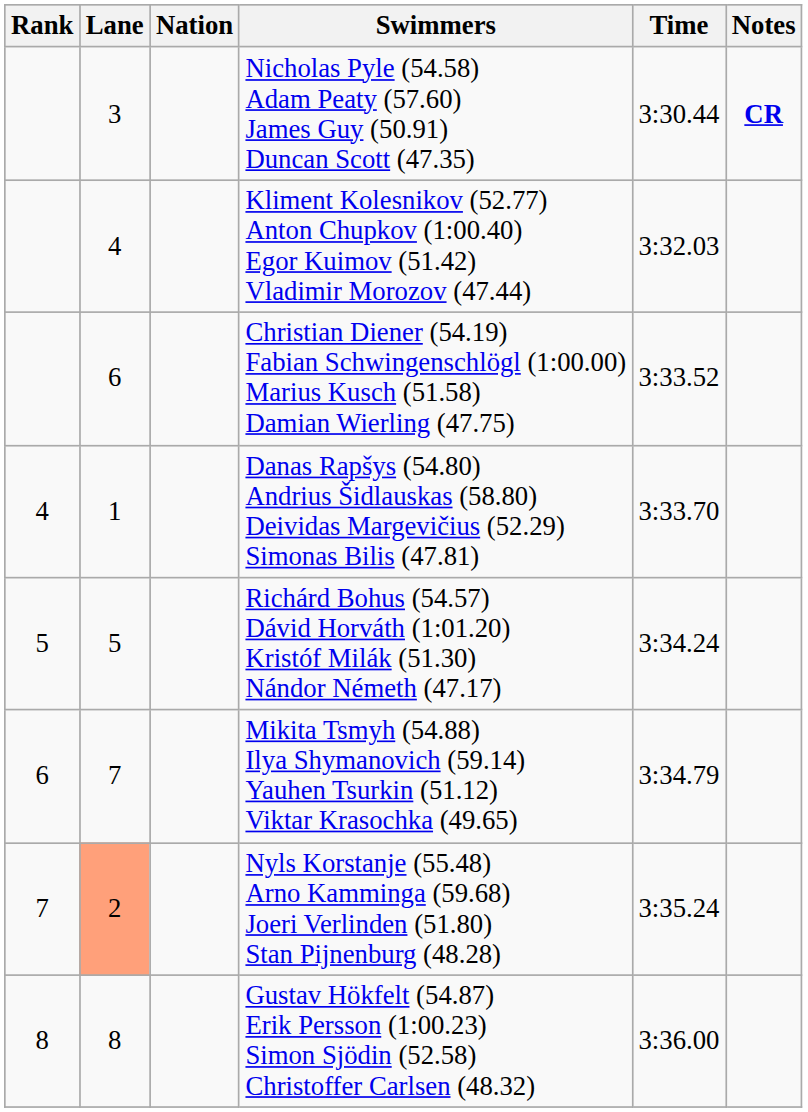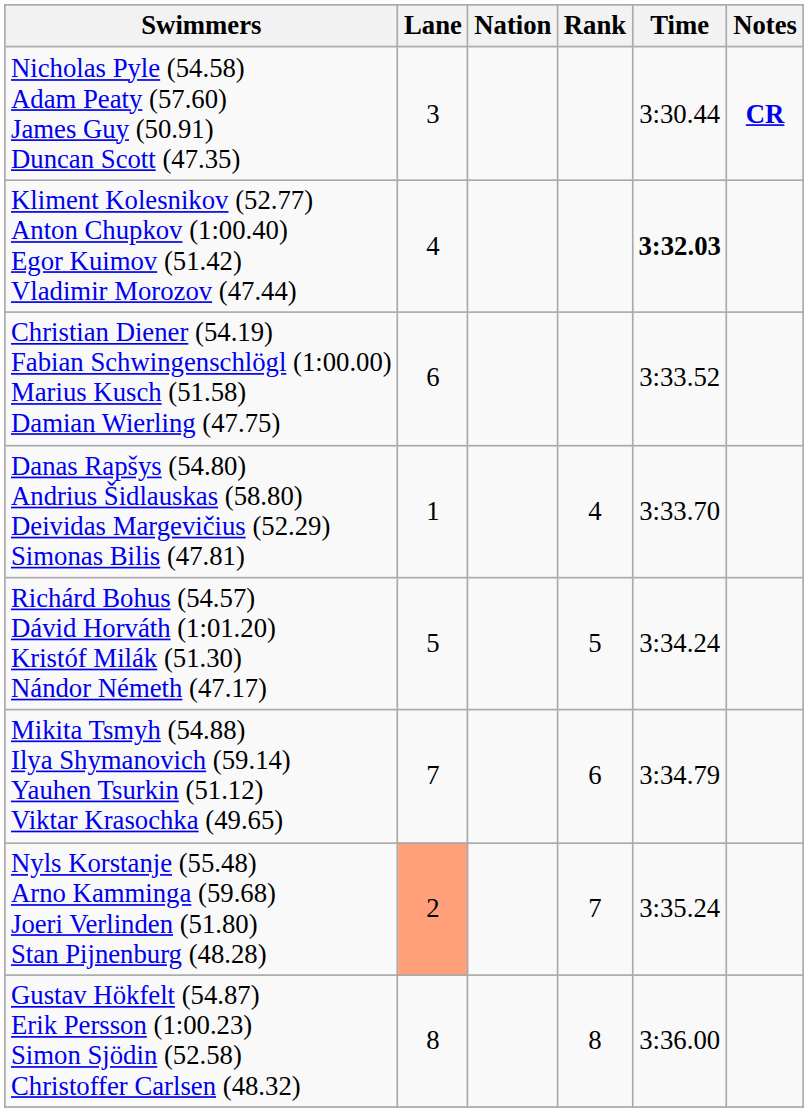columns swapped: (42, 25) <-> (436, 25)
(679, 245) normal -> (680, 245) bold
